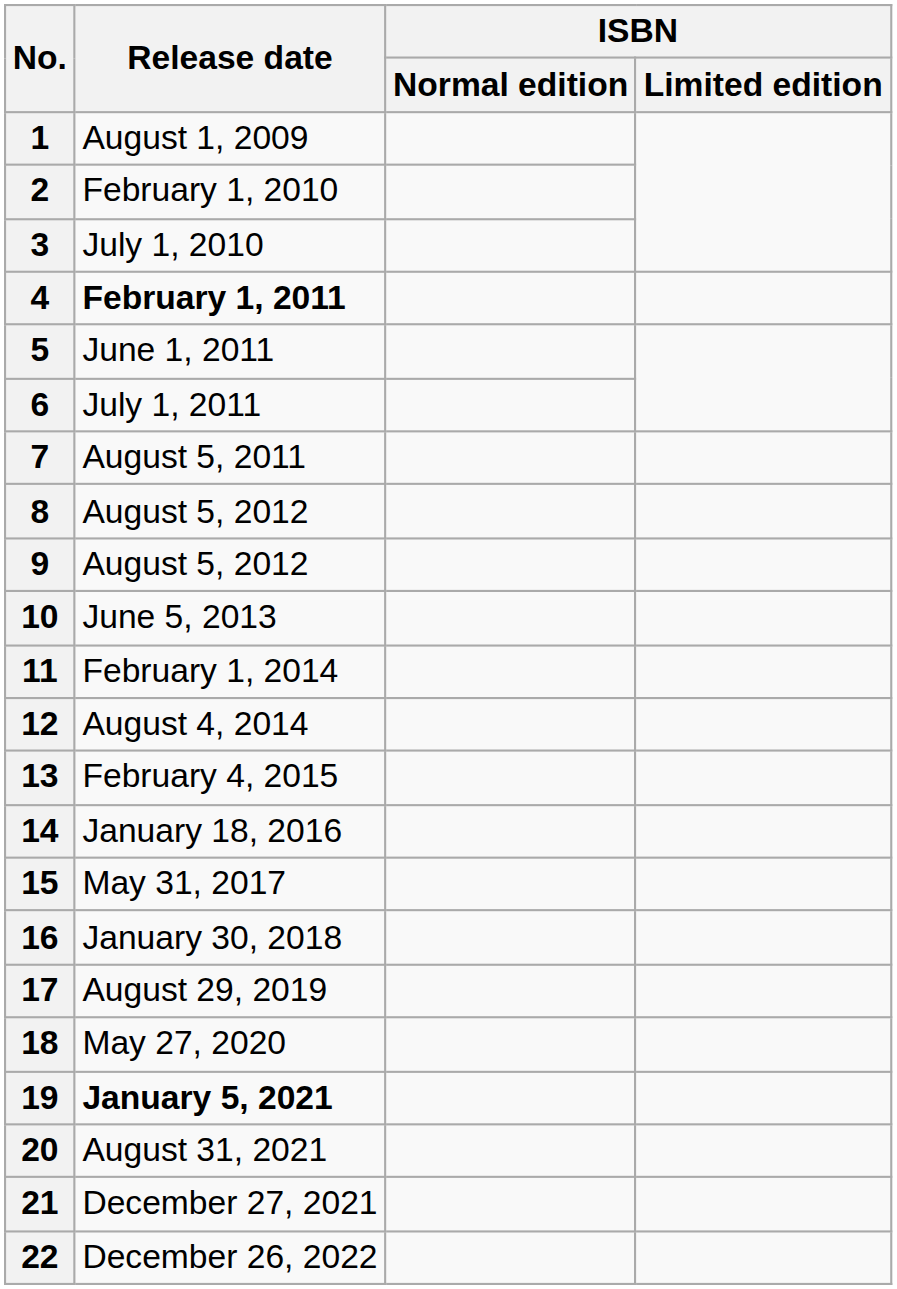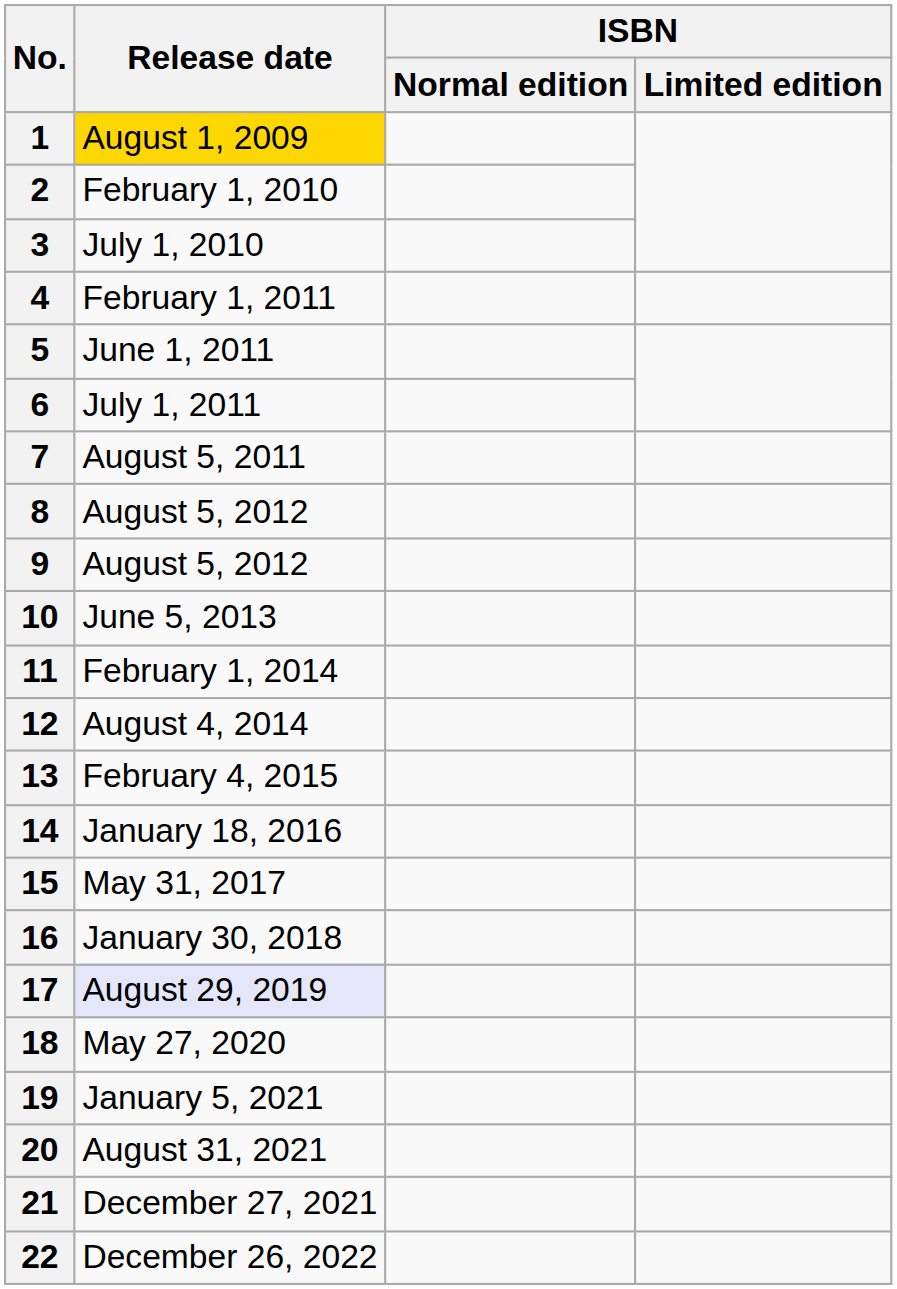(195, 137) no background -> (195, 137) gold background
(214, 297) bold -> (209, 297) normal
(205, 990) no background -> (205, 990) lavender background
(208, 1096) bold -> (203, 1096) normal
